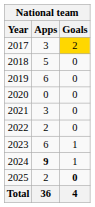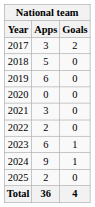(75, 45) gold background -> (75, 45) no background
(46, 161) bold -> (46, 161) normal
(75, 177) bold -> (75, 177) normal
